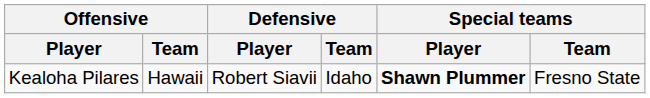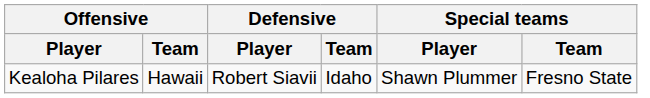(453, 78) bold -> (449, 78) normal
